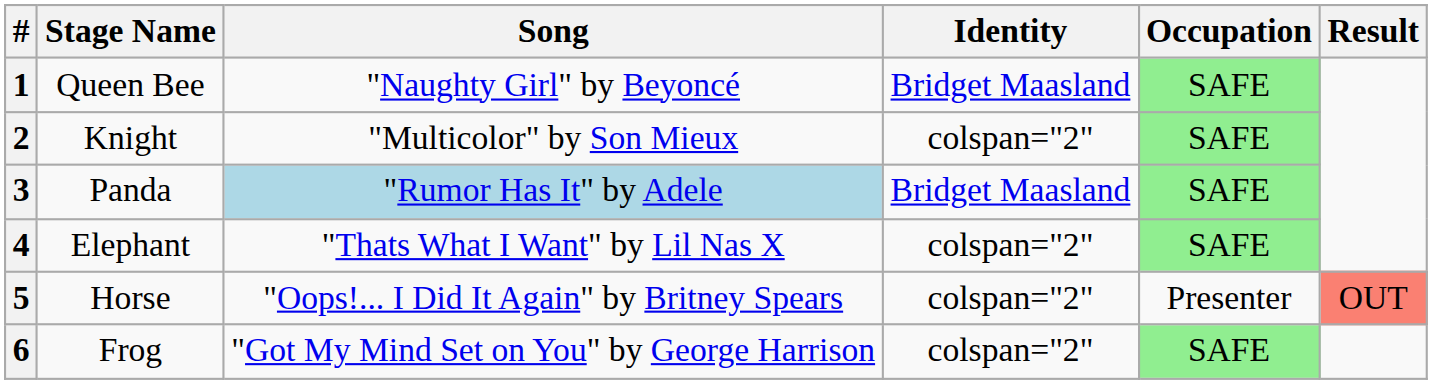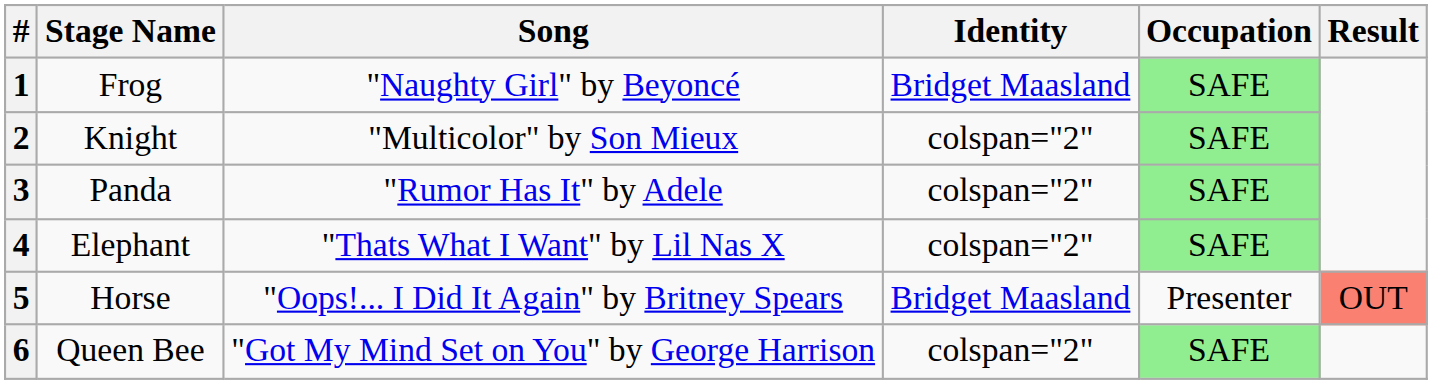(130, 84) Queen Bee -> (130, 84) Frog
(553, 191) lightblue background -> (553, 191) no background
(1010, 191) Bridget Maasland -> (1010, 191) colspan="2"
(1010, 297) colspan="2" -> (1010, 297) Bridget Maasland
(130, 350) Frog -> (130, 350) Queen Bee
